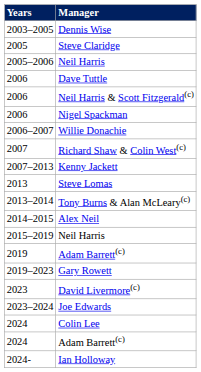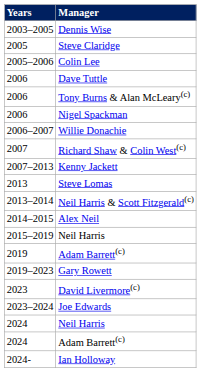(82, 62) Neil Harris -> (79, 62) Colin Lee
(126, 96) Neil Harris & Scott Fitzgerald(c) -> (124, 96) Tony Burns & Alan McLeary(c)
(124, 201) Tony Burns & Alan McLeary(c) -> (126, 201) Neil Harris & Scott Fitzgerald(c)
(79, 323) Colin Lee -> (82, 323) Neil Harris
